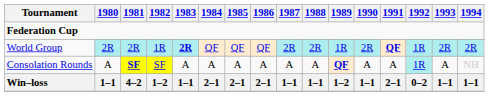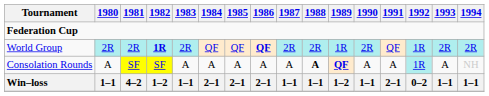(160, 48) normal -> (160, 48) bold
(186, 48) bold -> (186, 48) normal
(263, 48) normal -> (263, 48) bold
(393, 48) bold -> (393, 48) normal
(134, 65) bold -> (134, 65) normal
(315, 65) normal -> (315, 65) bold
